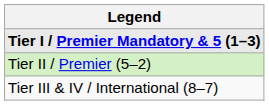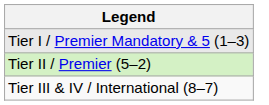(134, 41) bold -> (129, 41) normal
